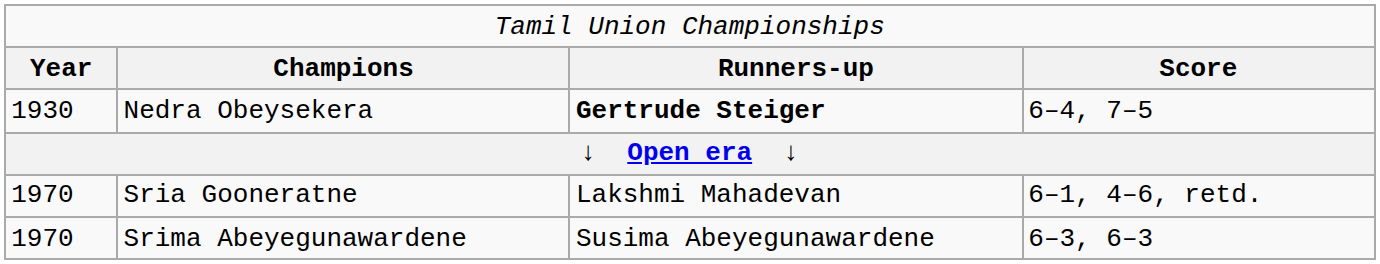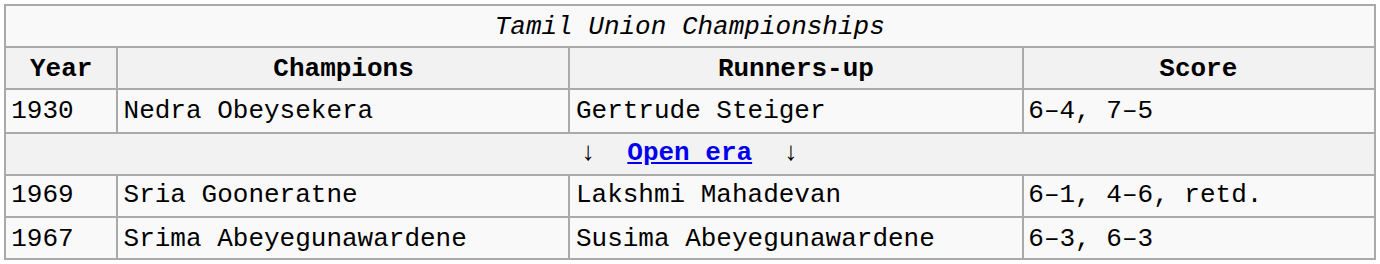(701, 111) bold -> (701, 111) normal
(42, 196) 1970 -> (42, 196) 1969
(42, 238) 1970 -> (42, 238) 1967
